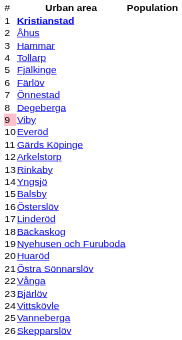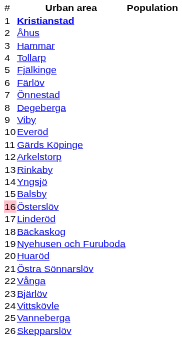(7, 119) pink background -> (7, 119) no background
(10, 206) no background -> (10, 206) pink background
